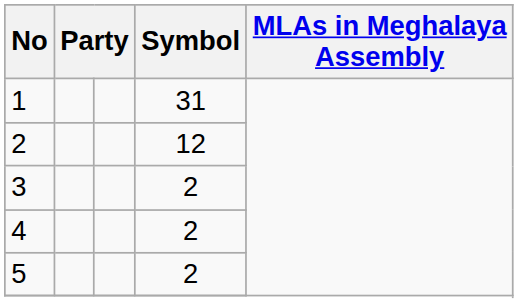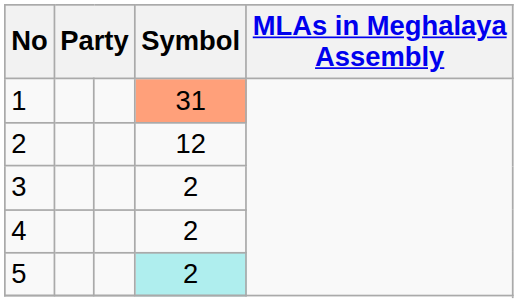(191, 100) no background -> (191, 100) lightsalmon background
(191, 273) no background -> (191, 273) paleturquoise background
